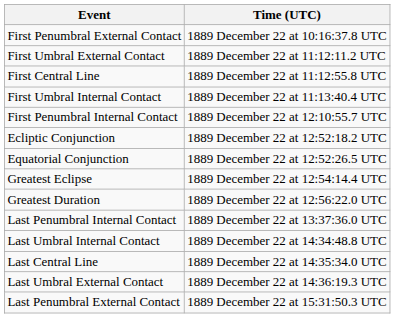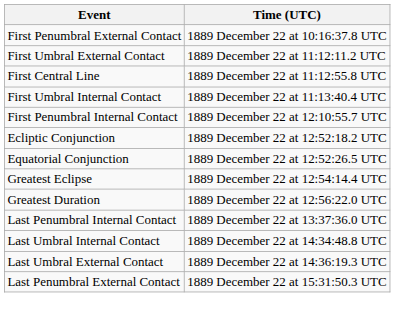- row: (53, 261)
